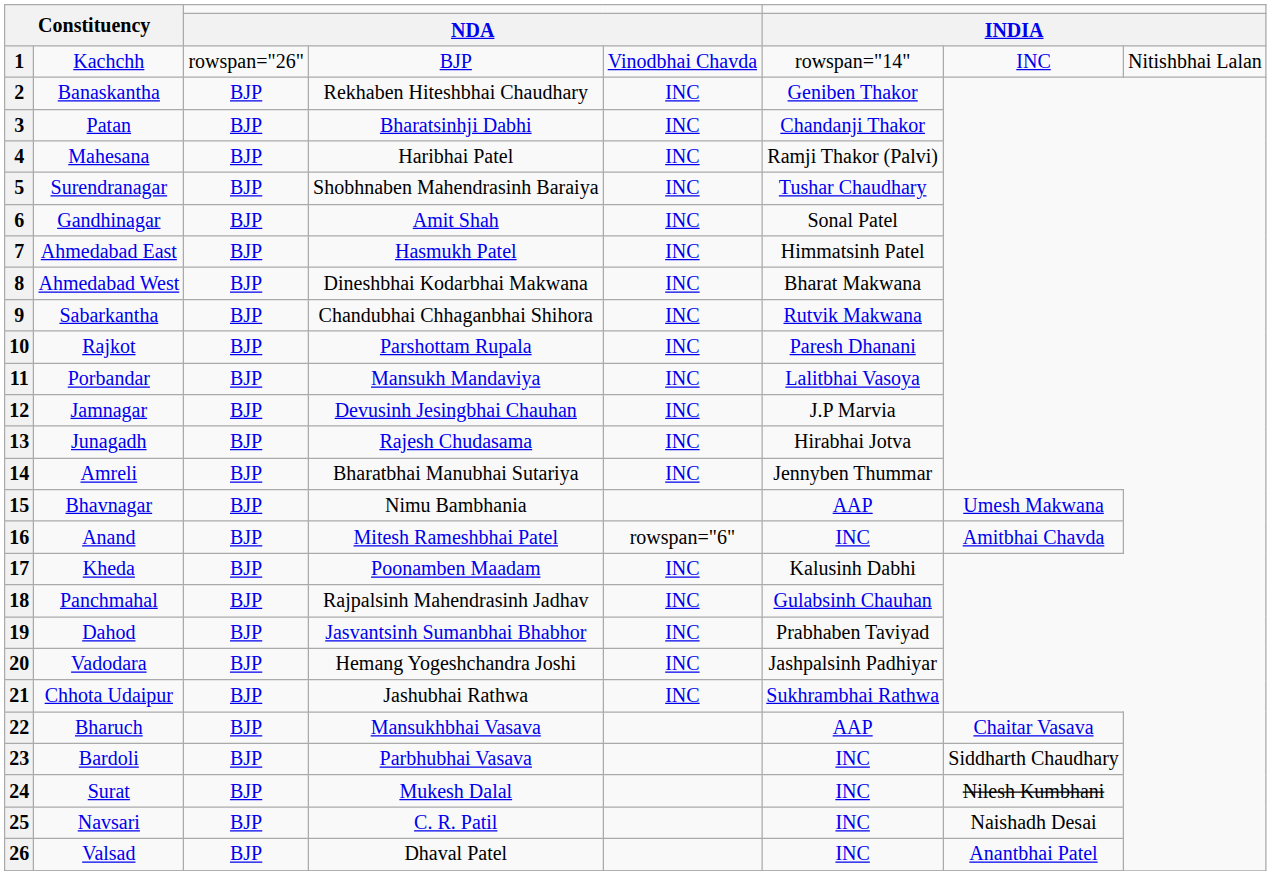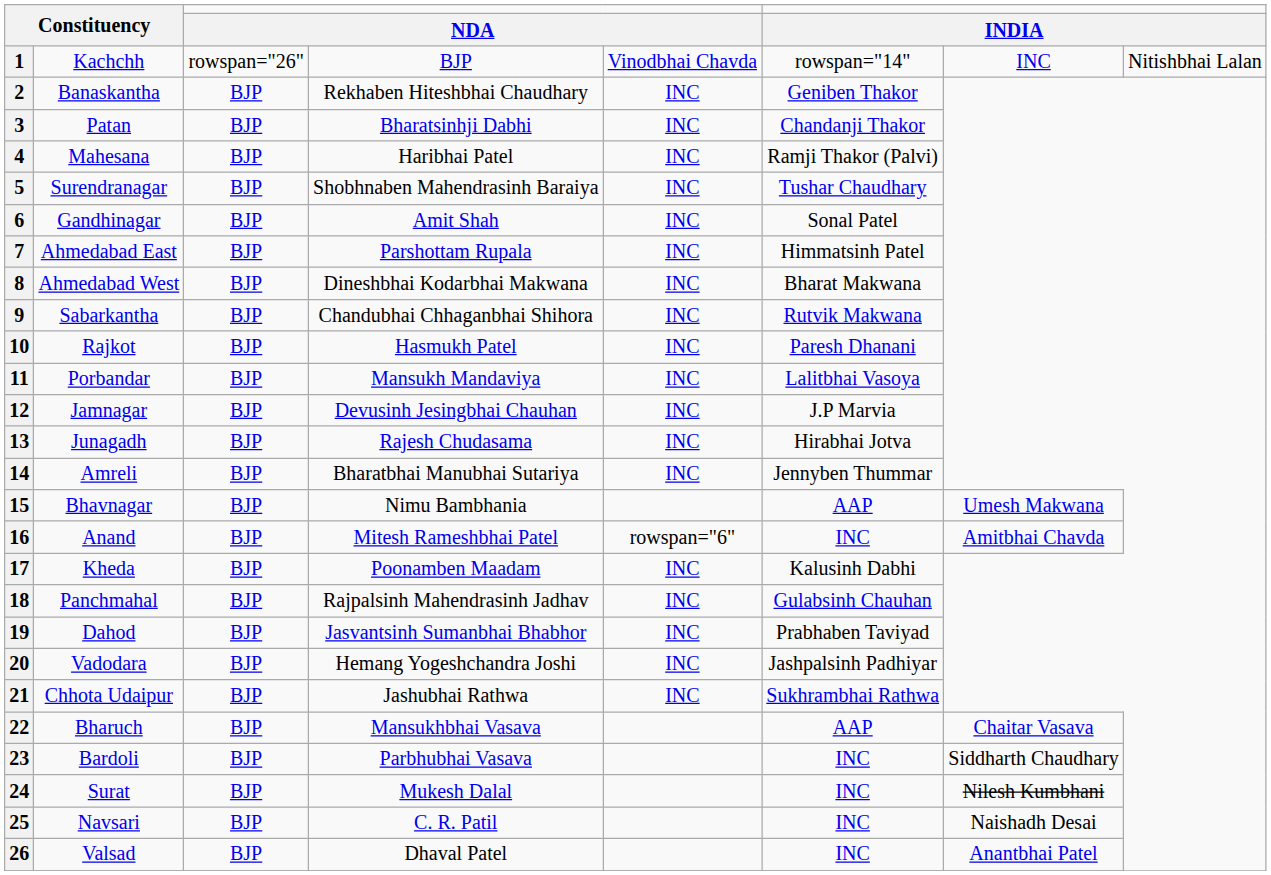(456, 251) Hasmukh Patel -> (456, 251) Parshottam Rupala
(456, 346) Parshottam Rupala -> (456, 346) Hasmukh Patel
